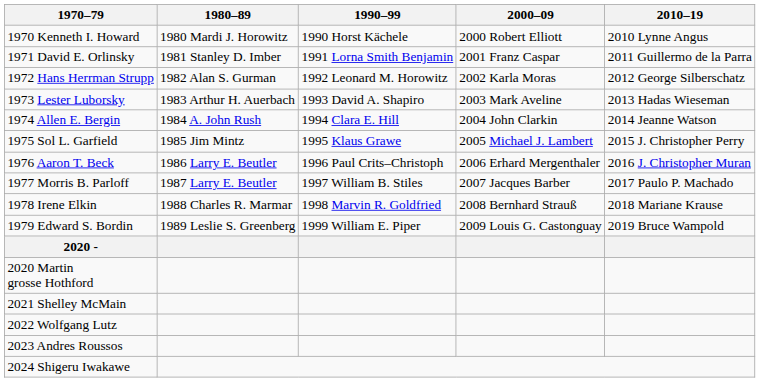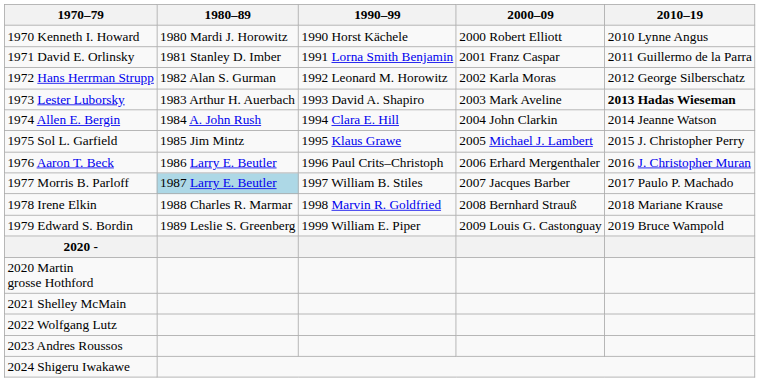(669, 99) normal -> (672, 99) bold
(218, 183) no background -> (218, 183) lightblue background
